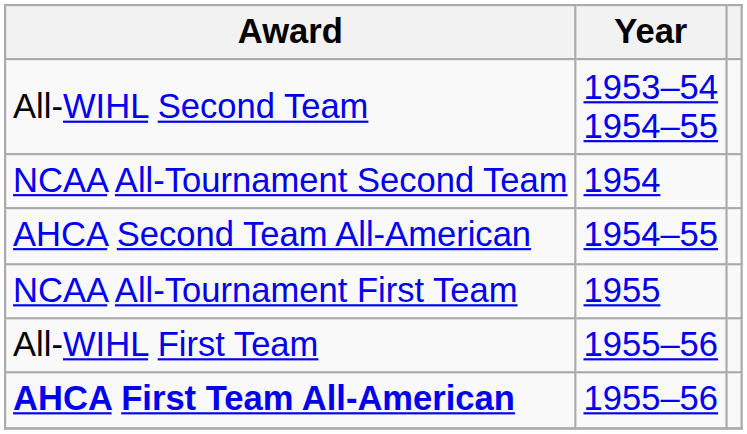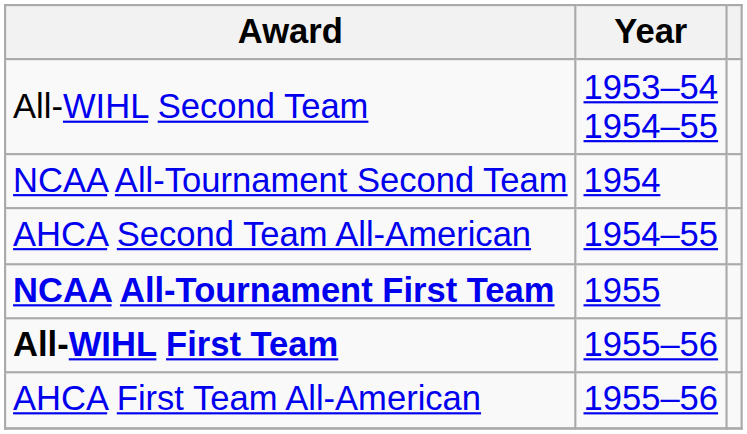(265, 290) normal -> (284, 290) bold
(166, 344) normal -> (176, 344) bold
(264, 399) bold -> (247, 399) normal
